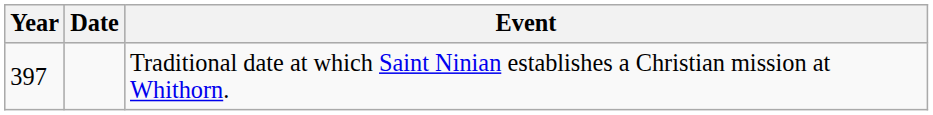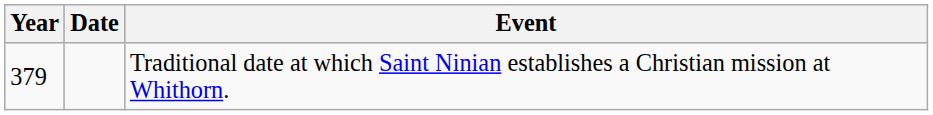(29, 76) 397 -> (29, 76) 379
